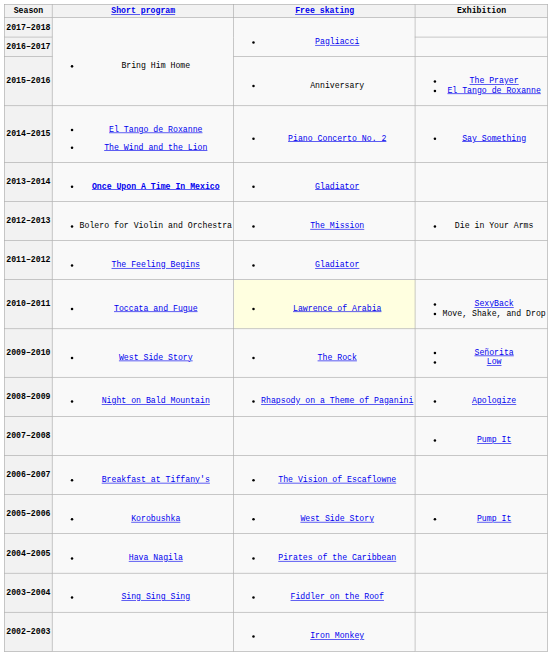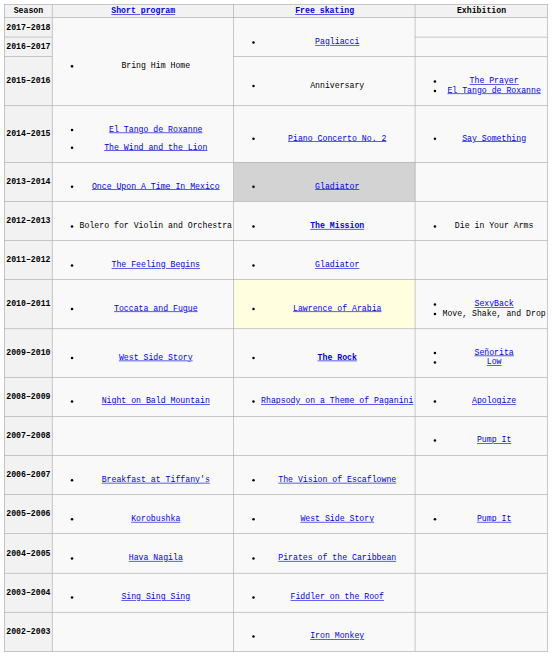(143, 187) bold -> (143, 187) normal
(325, 187) no background -> (325, 187) lightgrey background
(325, 226) normal -> (325, 226) bold
(325, 357) normal -> (325, 357) bold
